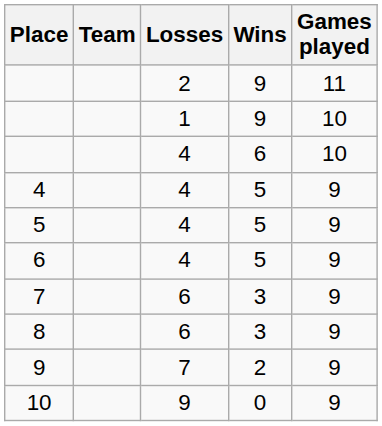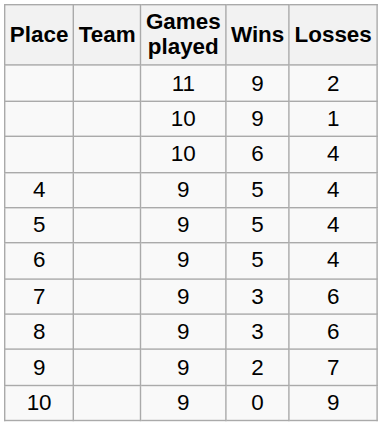columns swapped: (334, 34) <-> (185, 34)
